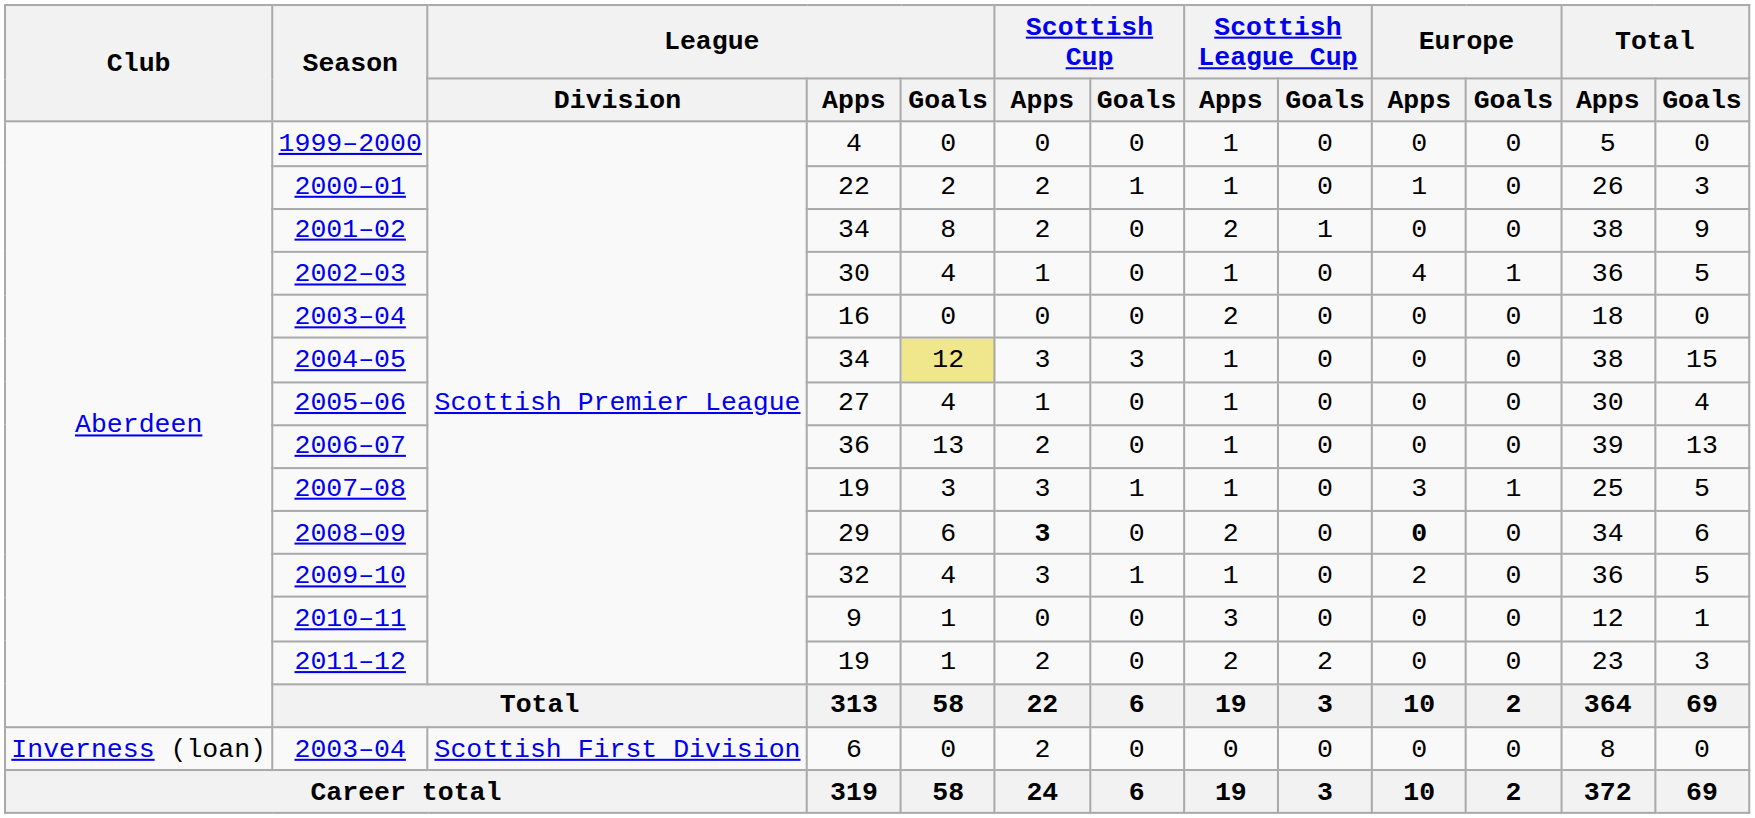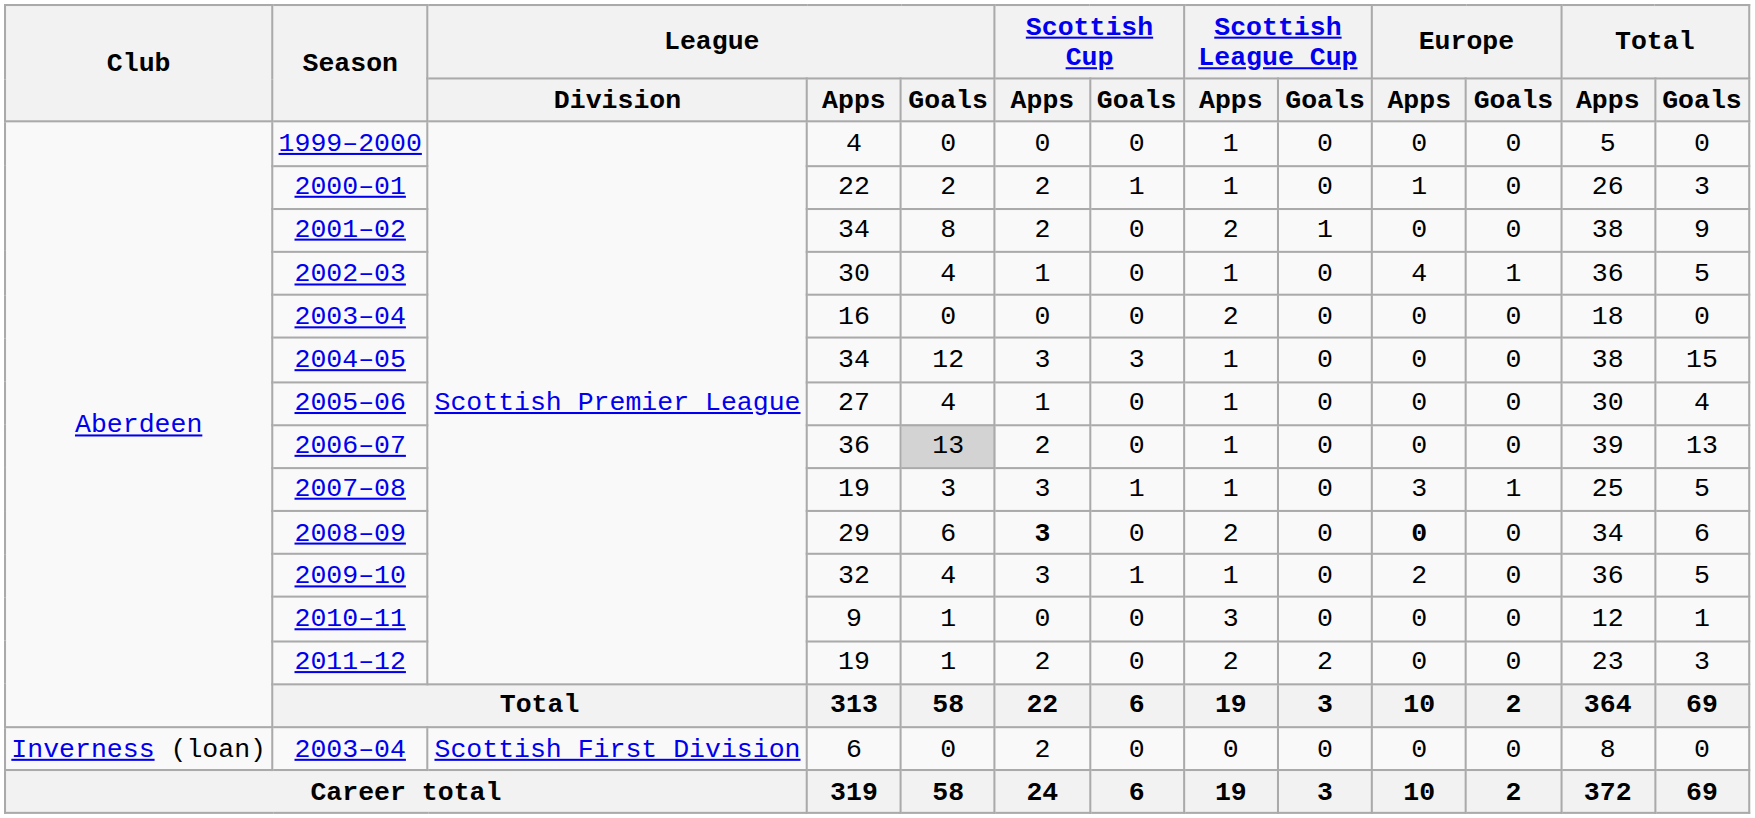(948, 360) khaki background -> (948, 360) no background
(948, 446) no background -> (948, 446) lightgrey background
